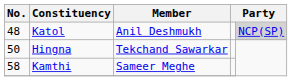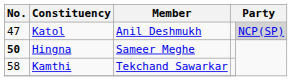(14, 31) 48 -> (14, 31) 47
(14, 49) normal -> (14, 49) bold
(172, 49) Tekchand Sawarkar -> (155, 49) Sameer Meghe
(155, 67) Sameer Meghe -> (172, 67) Tekchand Sawarkar
